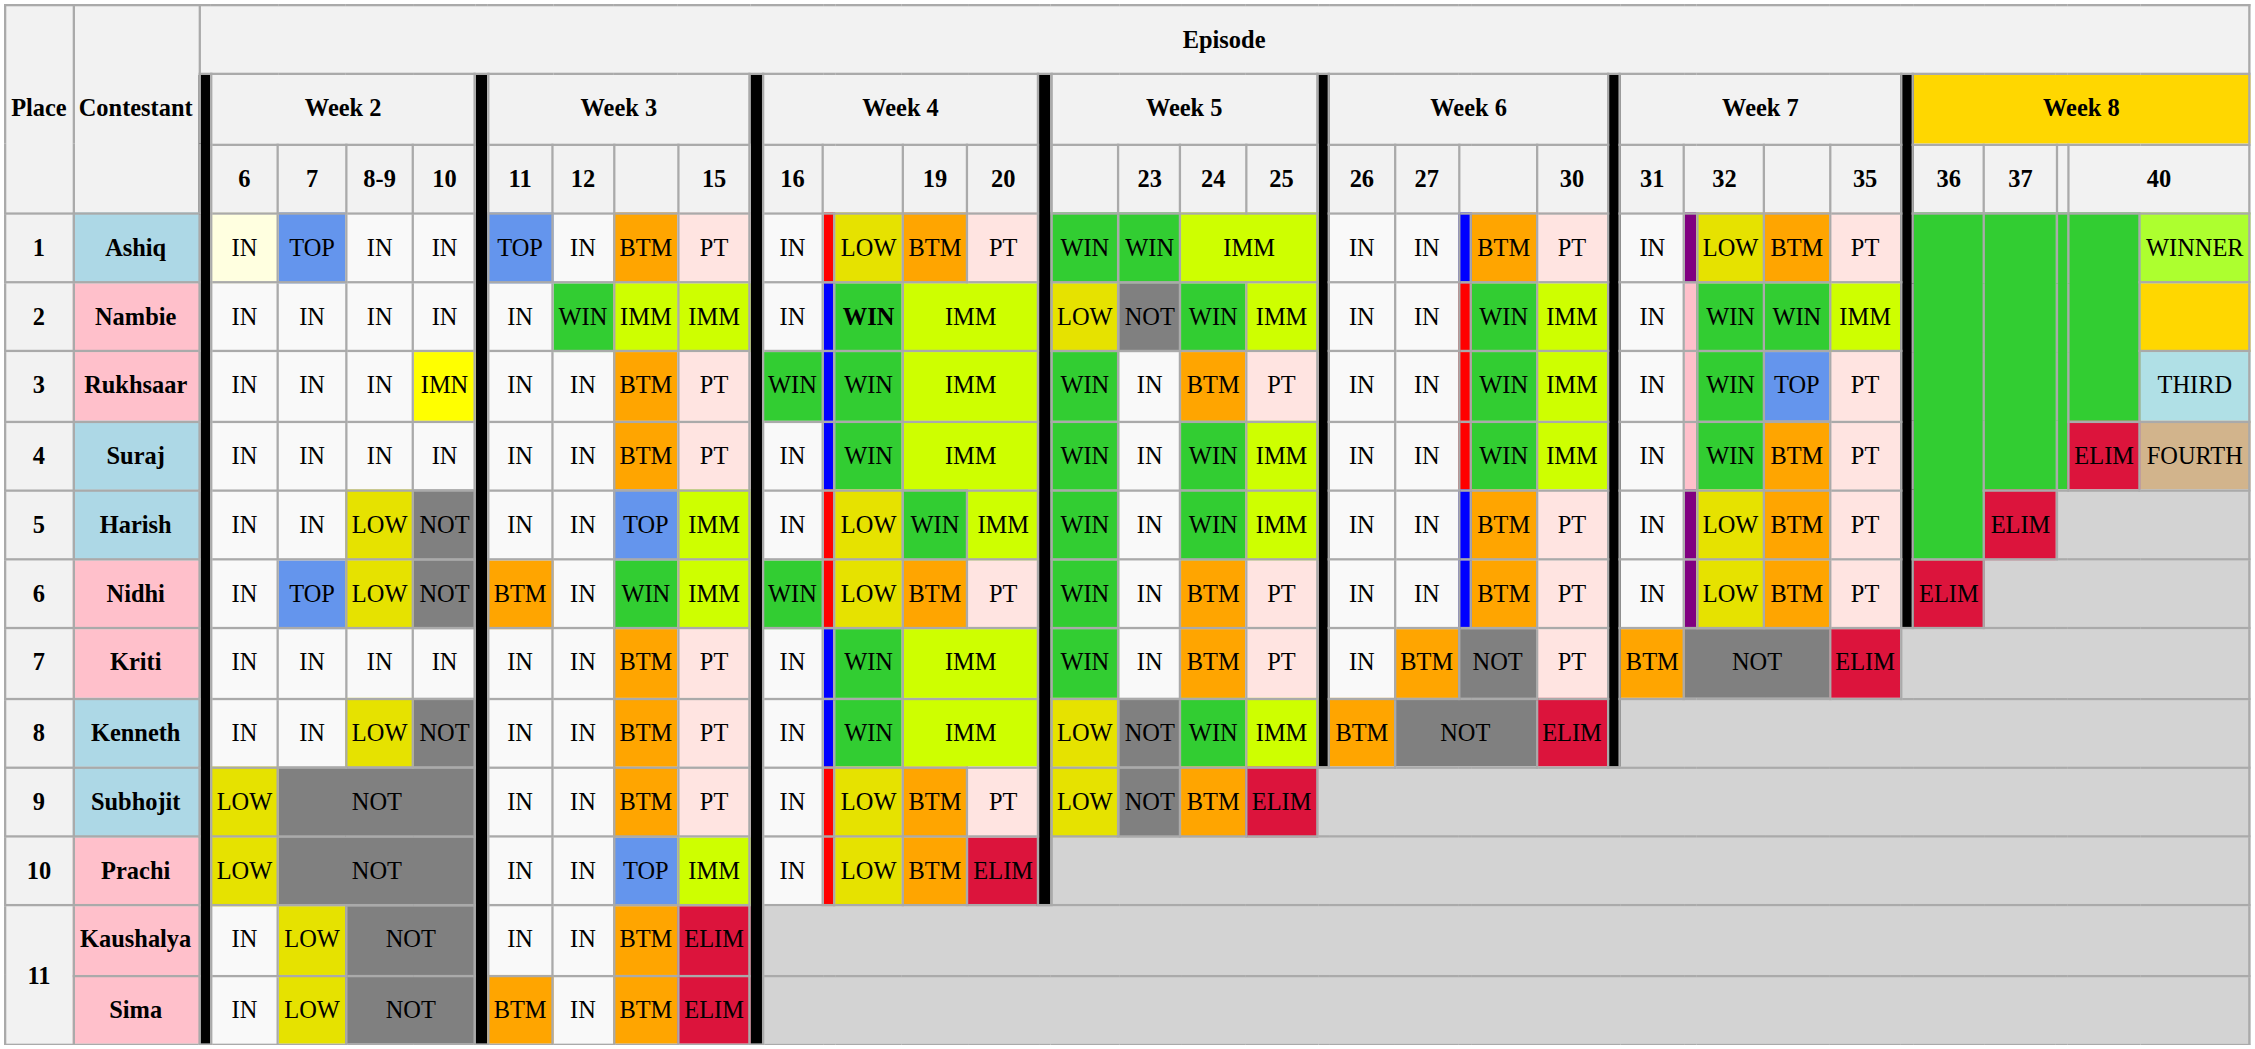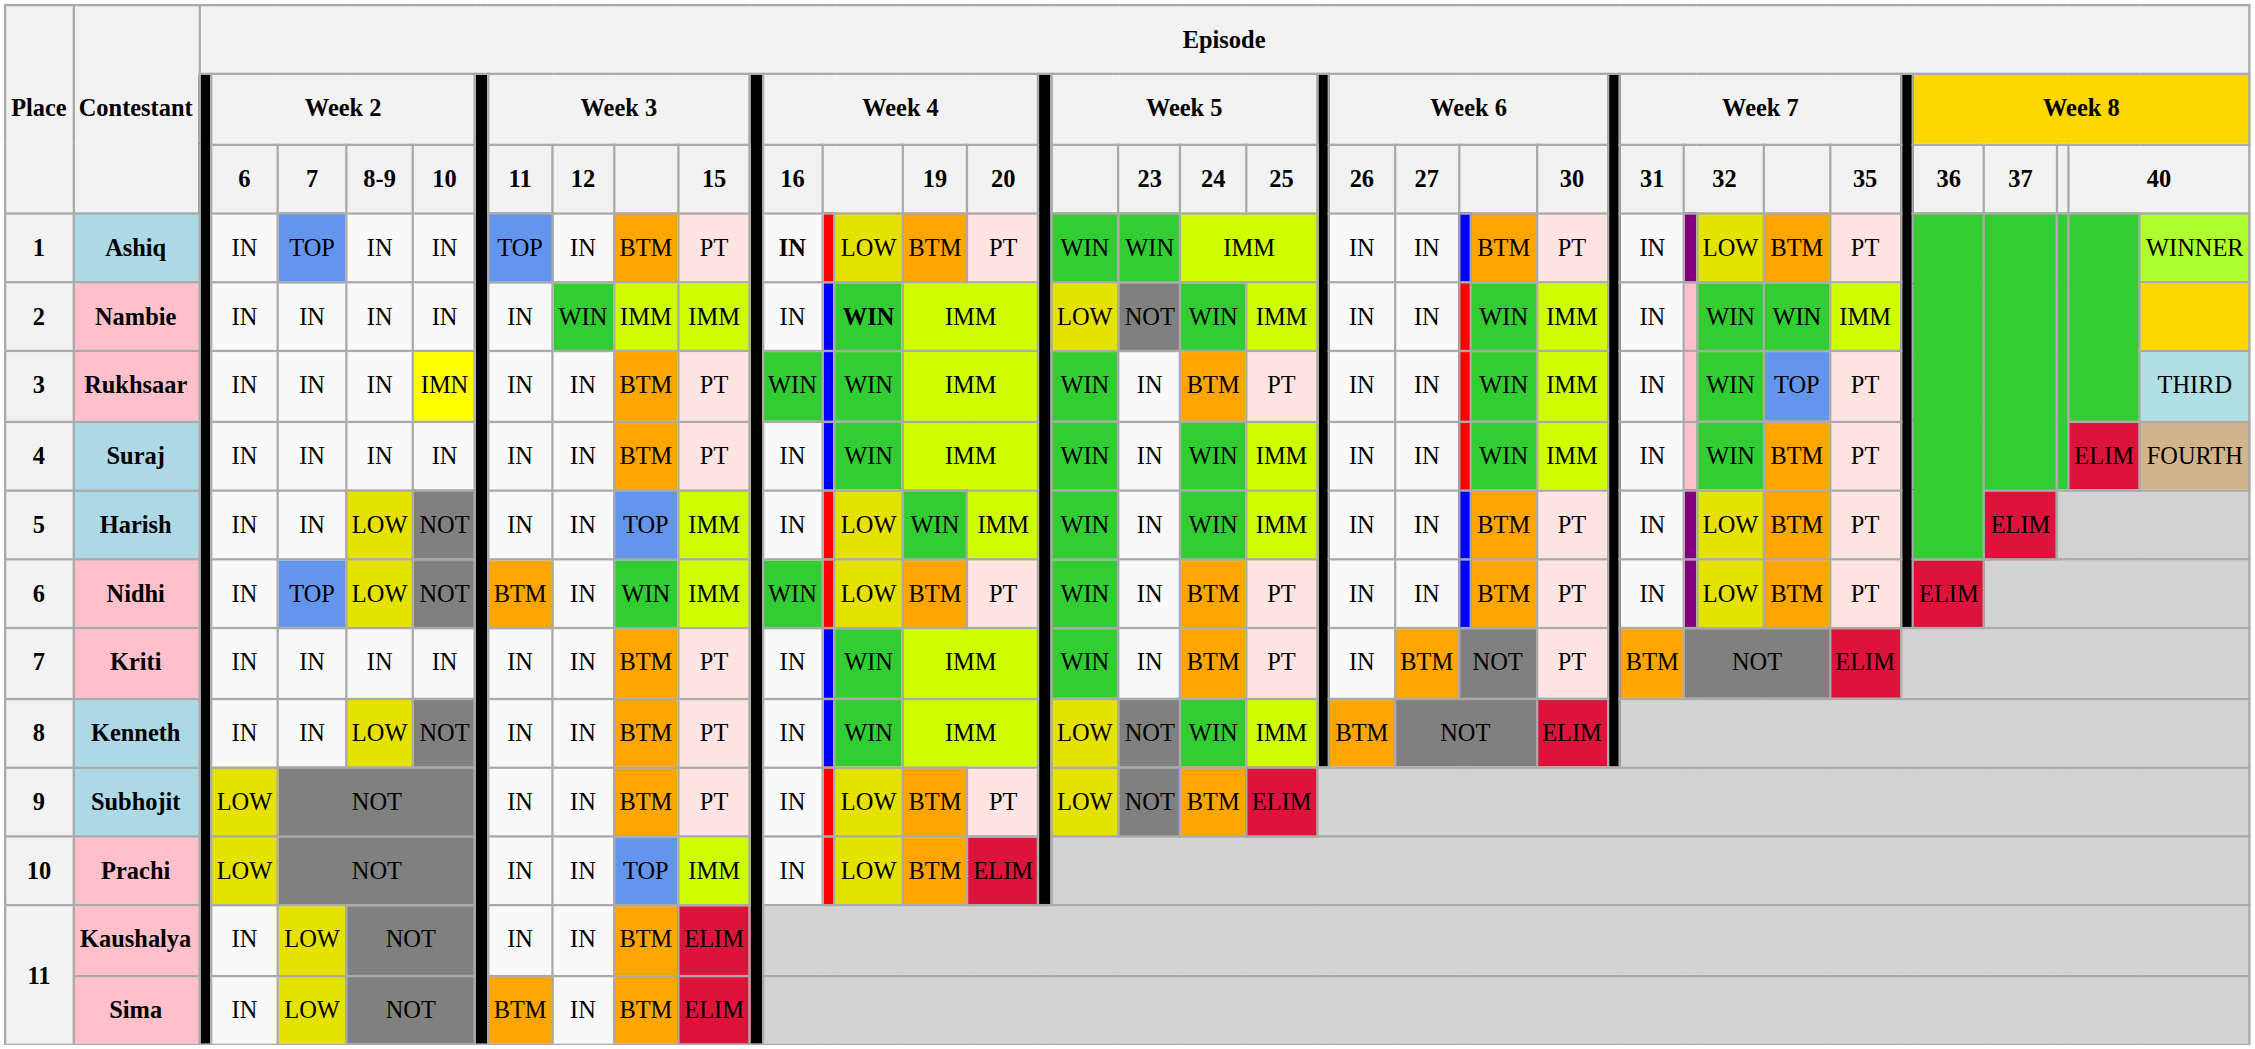(244, 247) lightyellow background -> (244, 247) no background
(792, 247) normal -> (792, 247) bold
